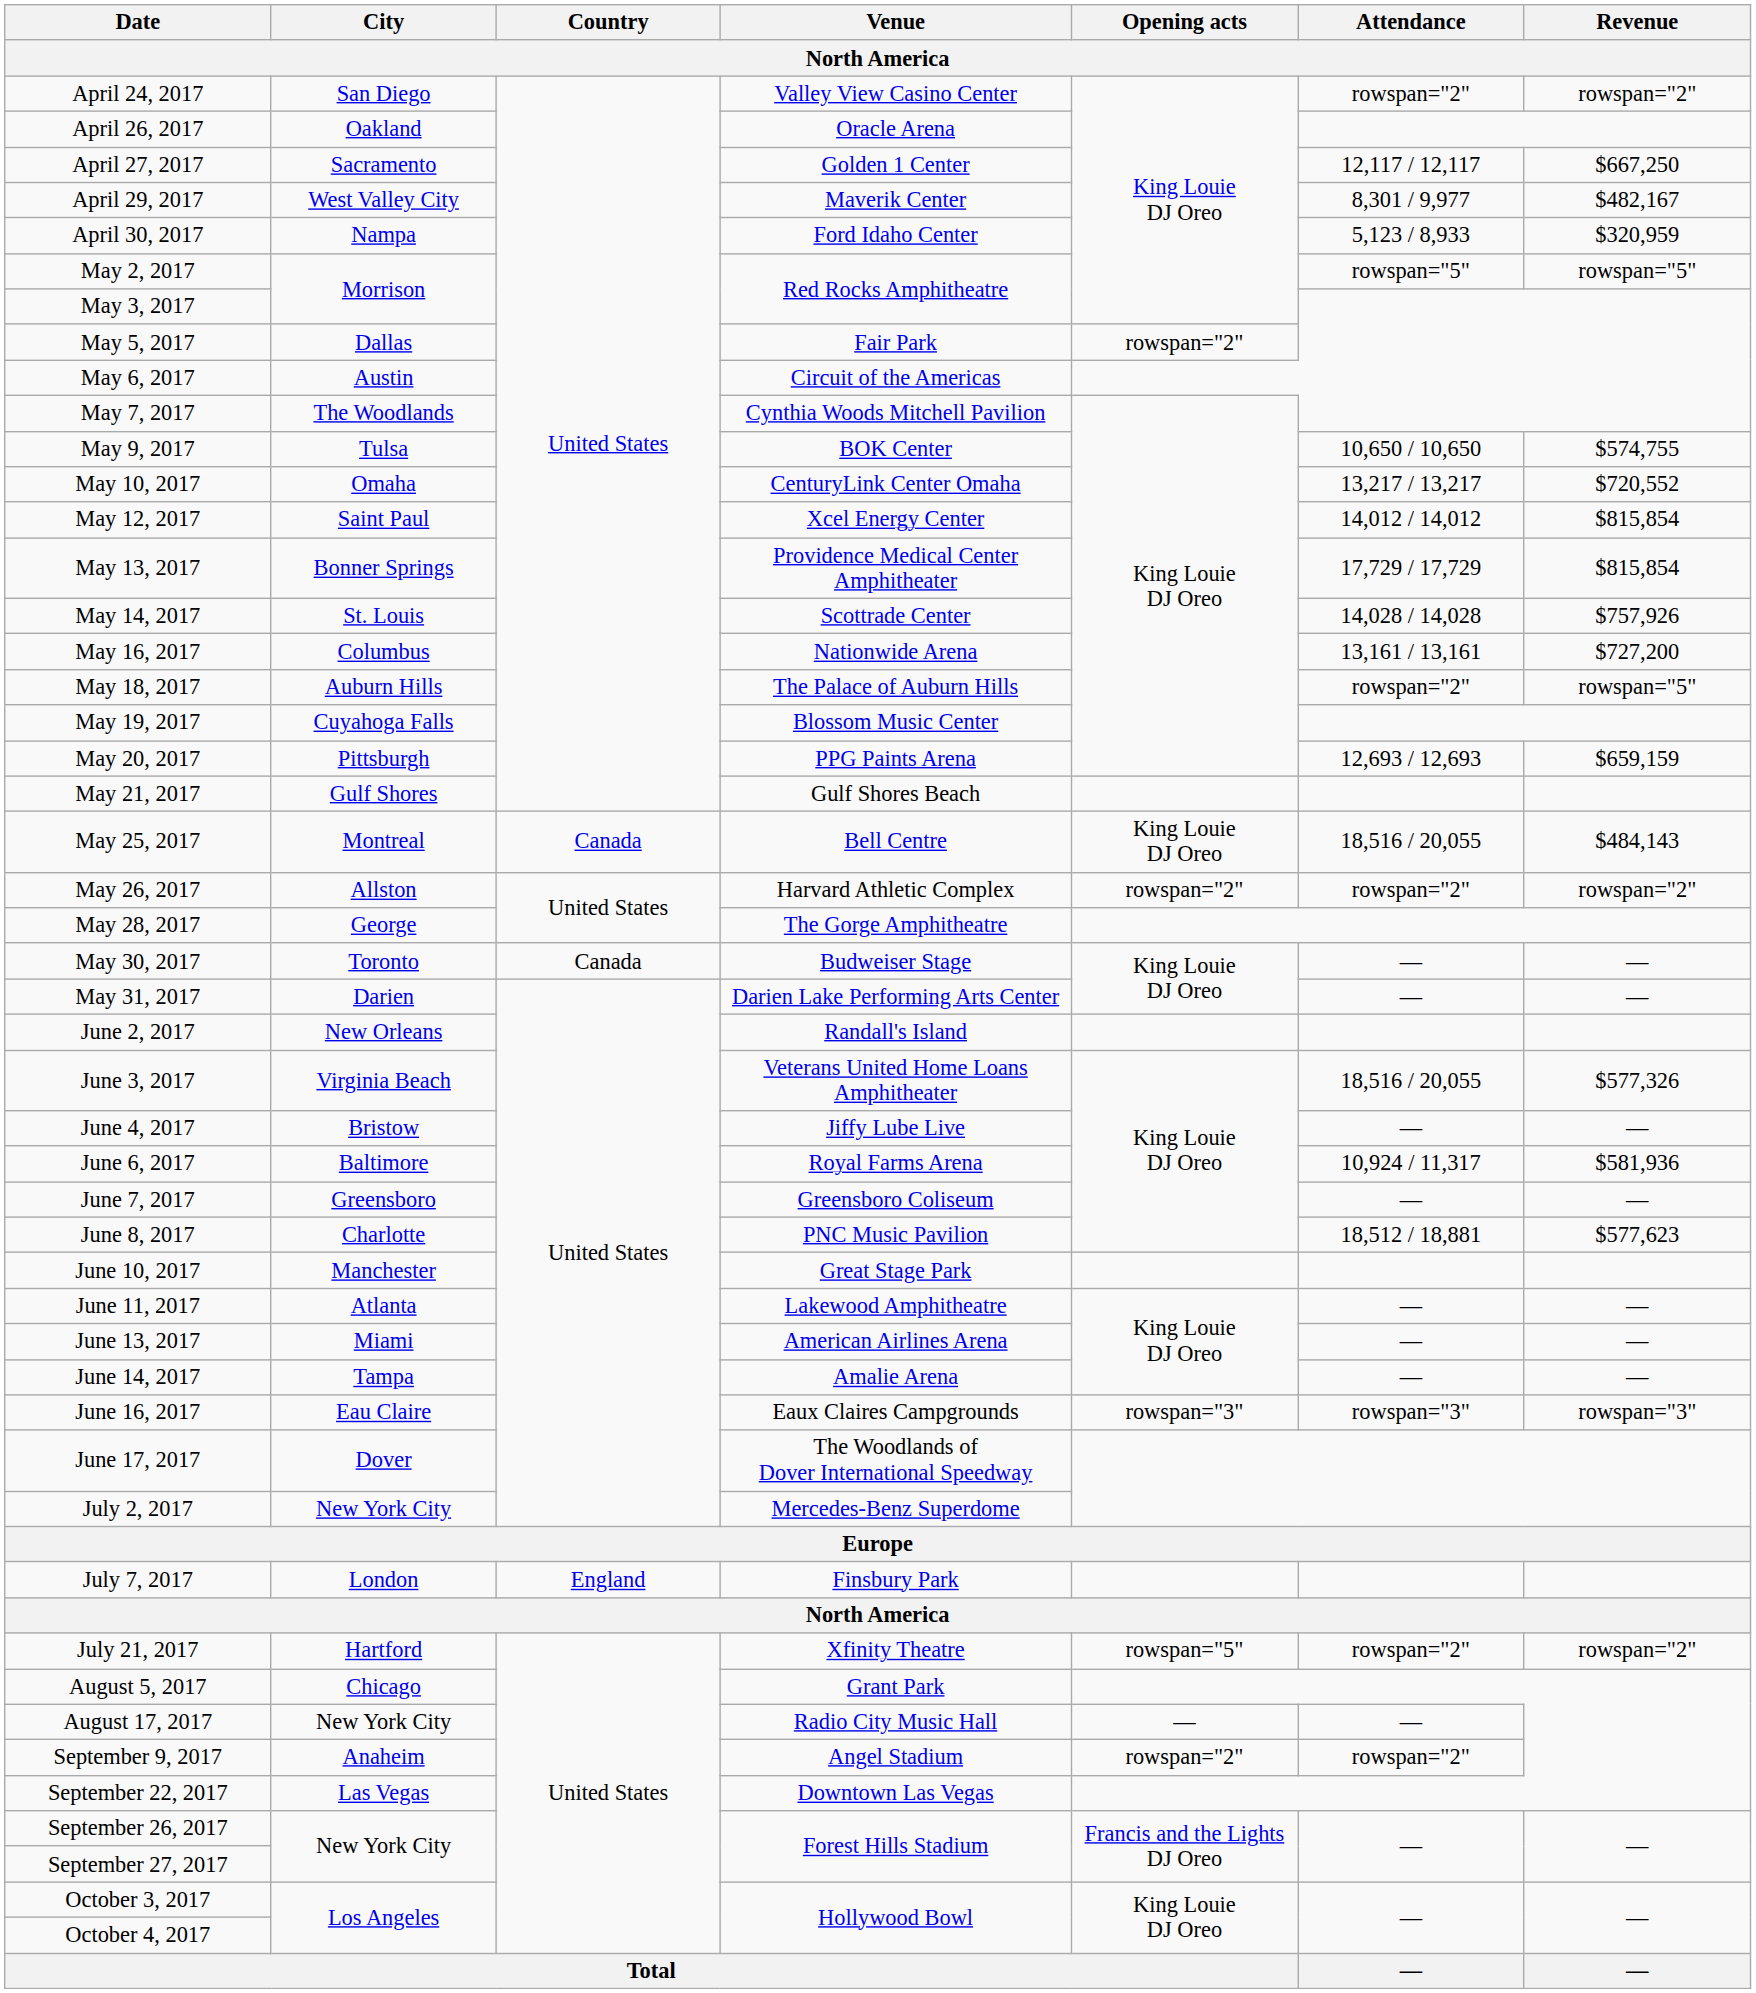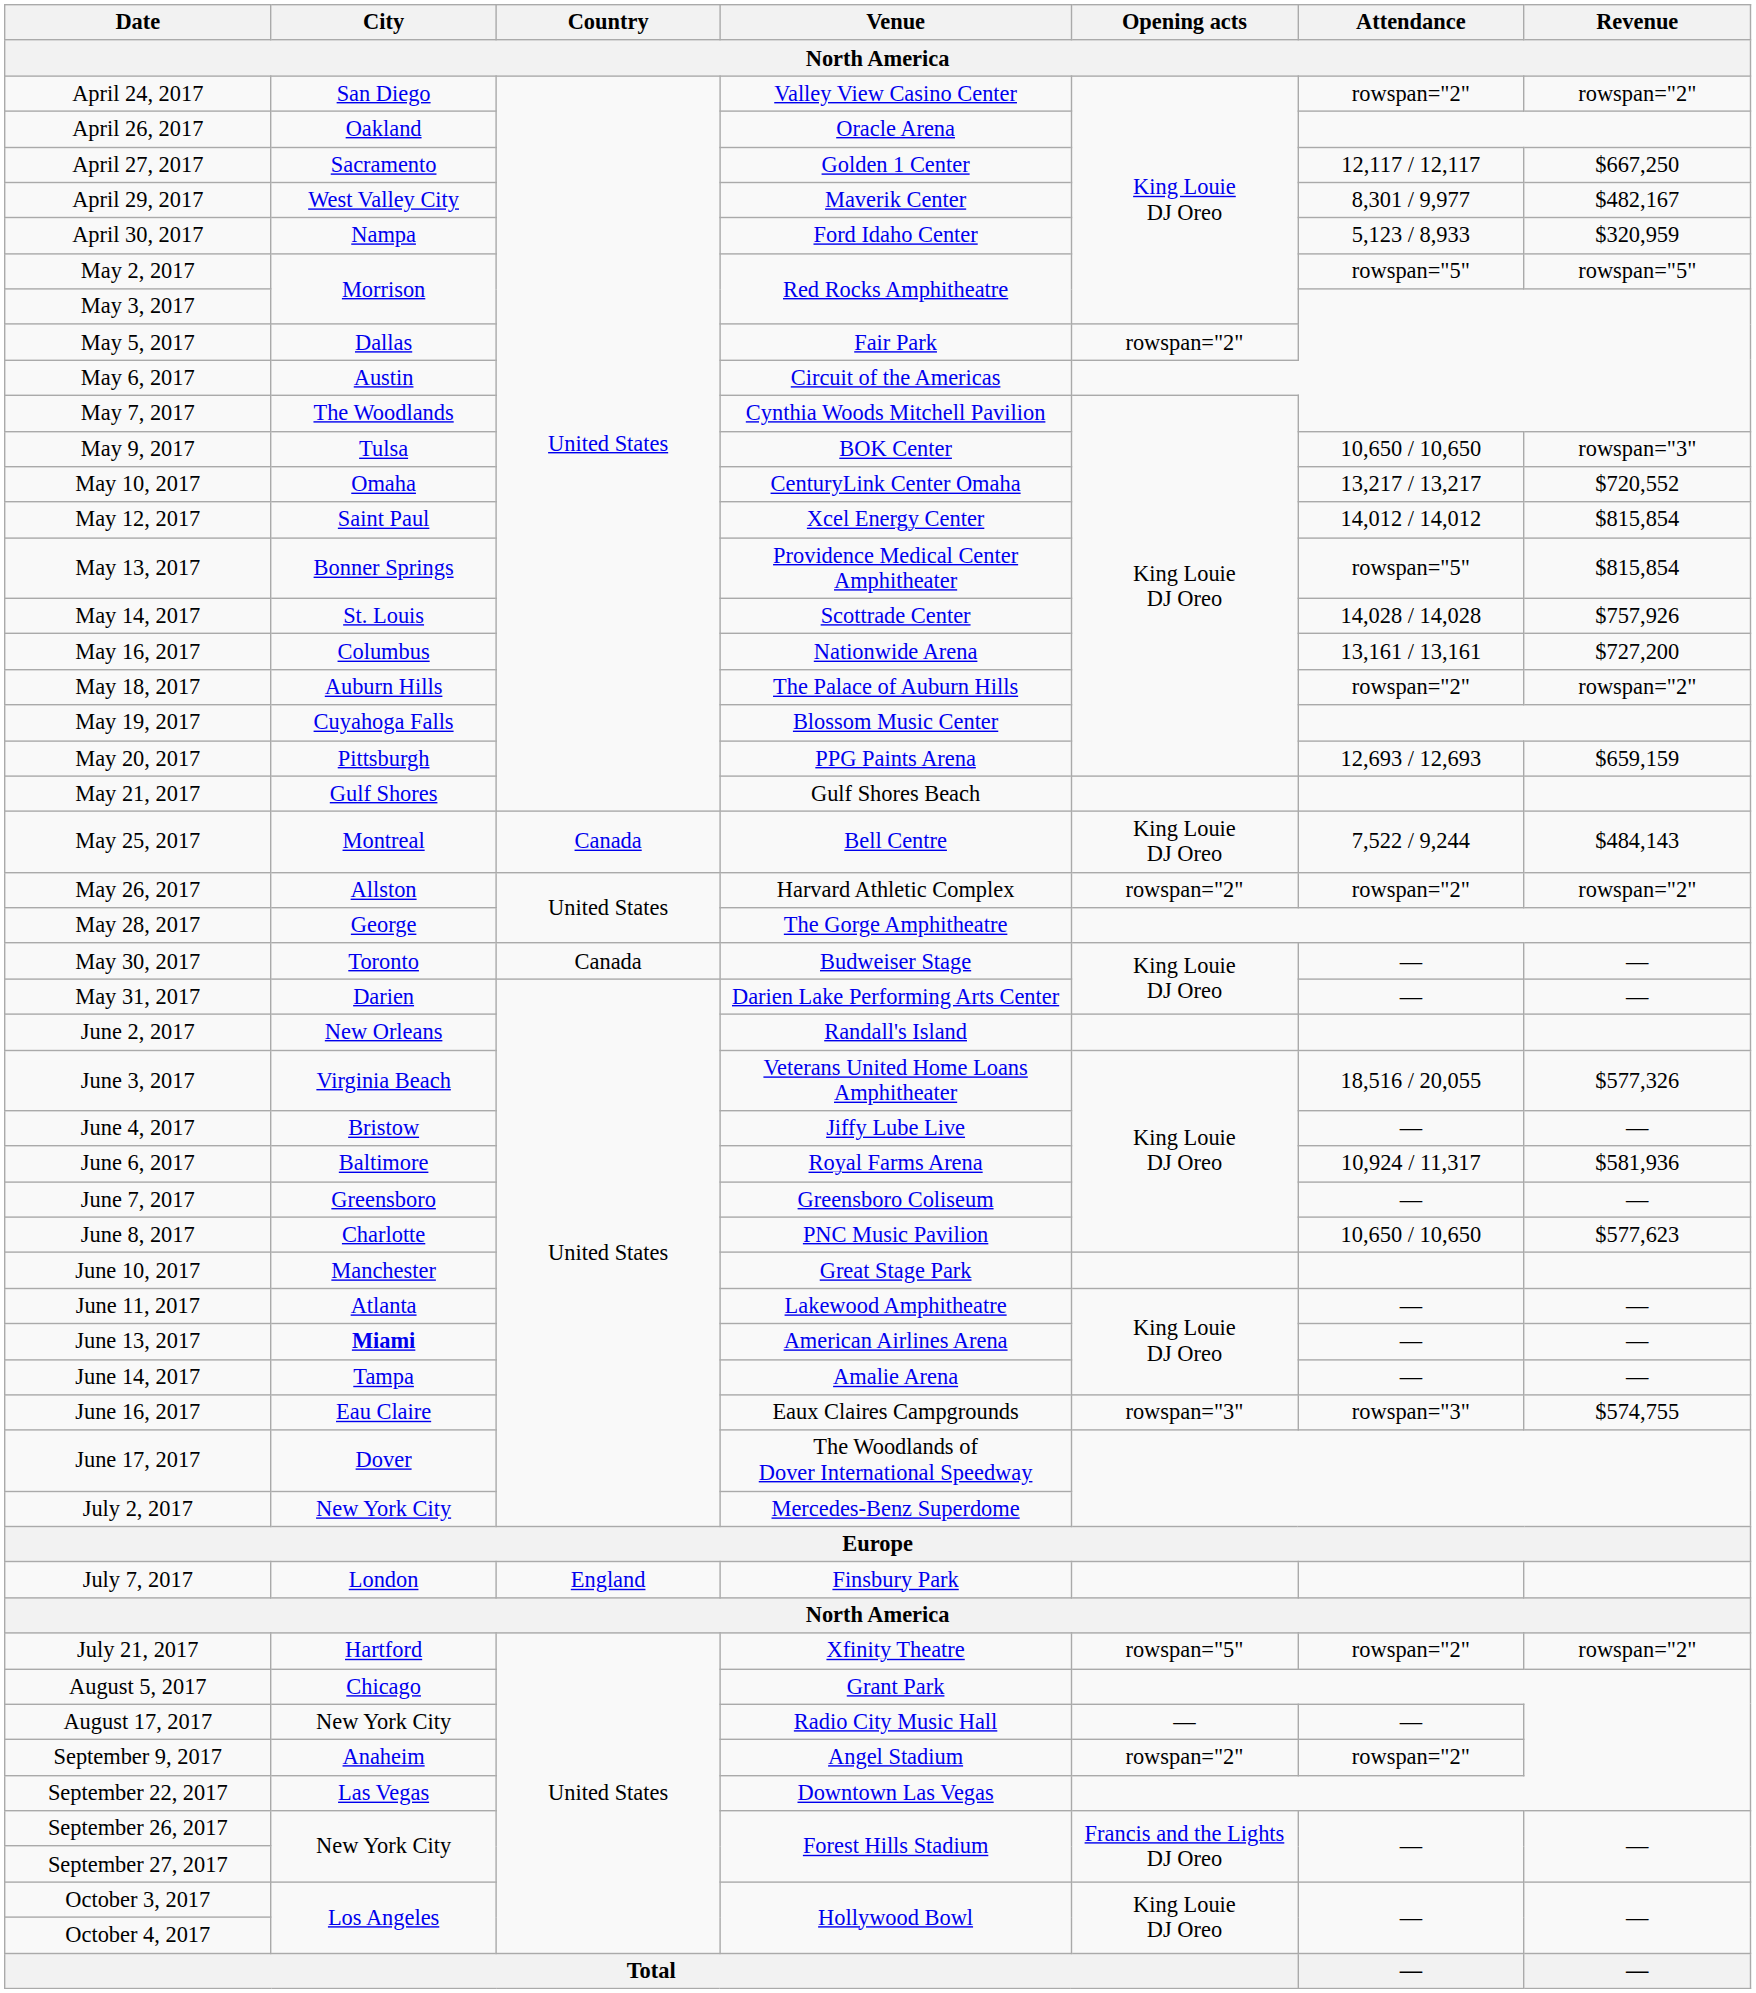(1637, 448) $574,755 -> (1637, 448) rowspan="3"
(1411, 567) 17,729 / 17,729 -> (1411, 567) rowspan="5"
(1637, 686) rowspan="5" -> (1637, 686) rowspan="2"
(1411, 841) 18,516 / 20,055 -> (1411, 841) 7,522 / 9,244
(1411, 1234) 18,512 / 18,881 -> (1411, 1234) 10,650 / 10,650
(384, 1341) normal -> (384, 1341) bold
(1637, 1412) rowspan="3" -> (1637, 1412) $574,755
